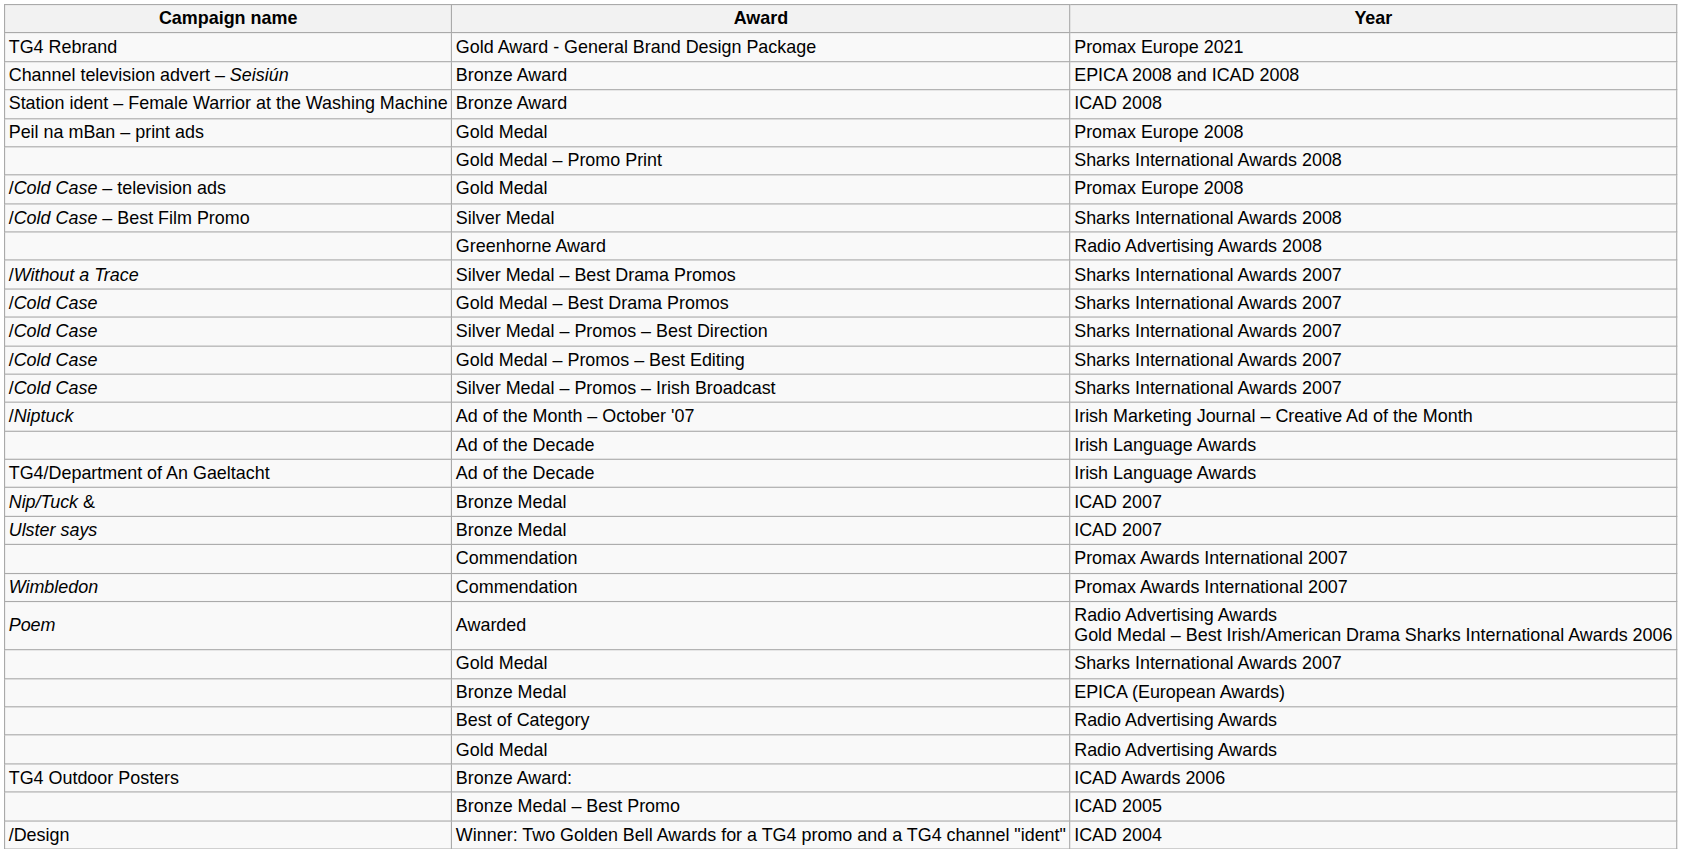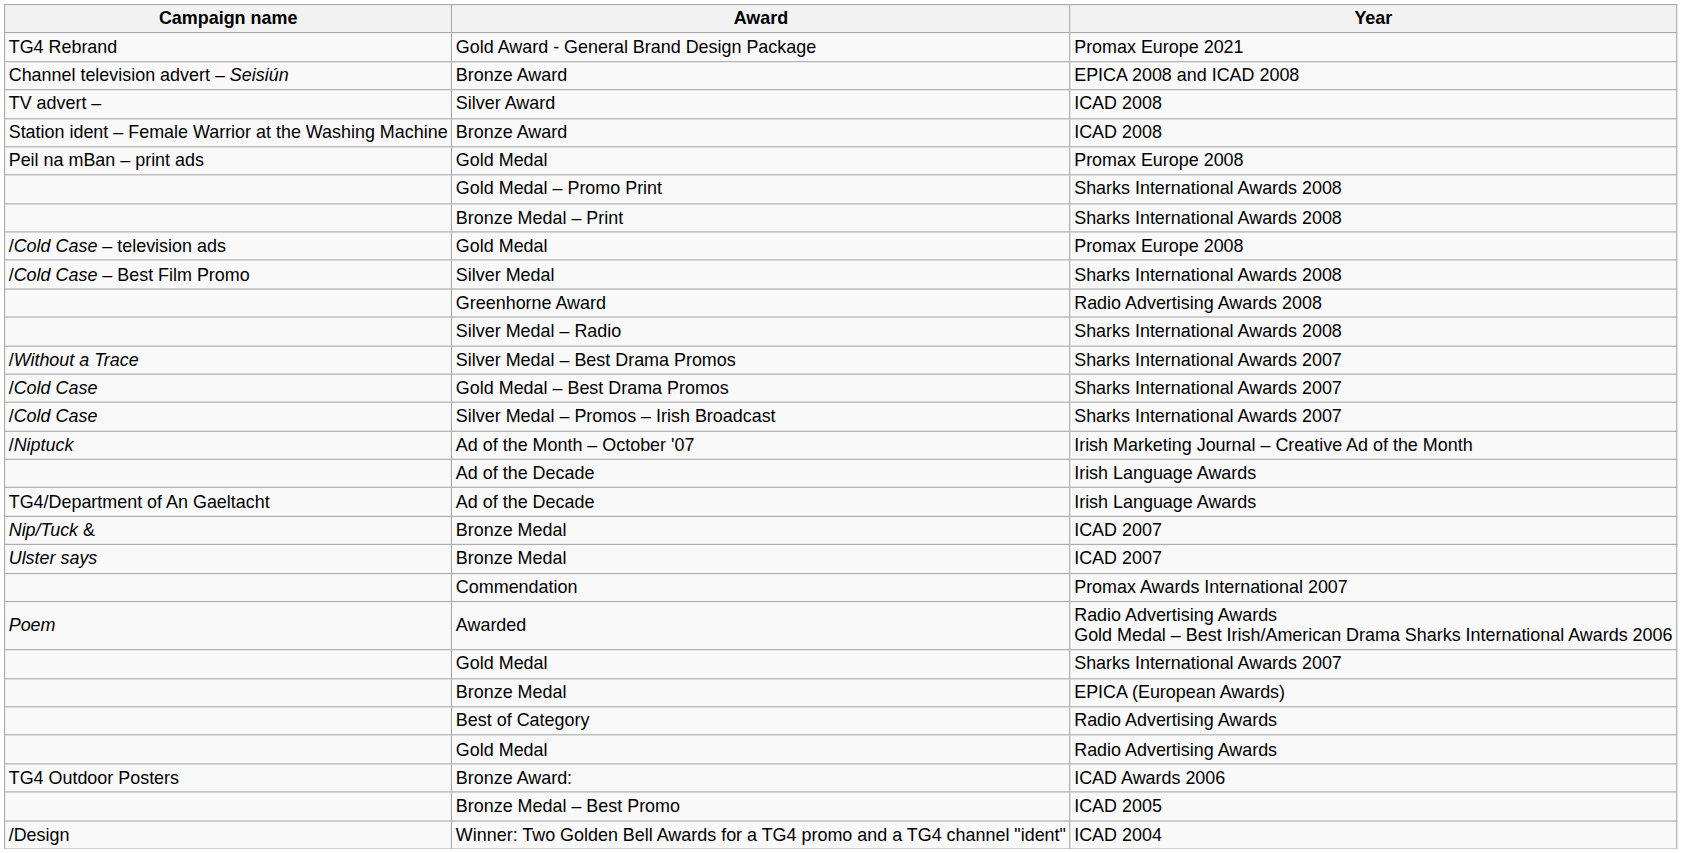+ row: (55, 103)
+ row: (228, 218)
+ row: (228, 331)
- row: (53, 331)
- row: (53, 359)
- row: (53, 587)
